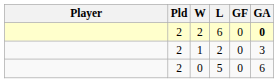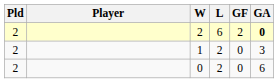columns swapped: (86, 13) <-> (179, 13)
(240, 31) 0 -> (240, 31) 2
(220, 68) 5 -> (220, 68) 2
